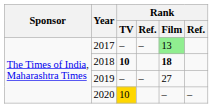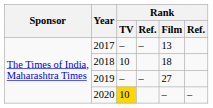(167, 45) lightgreen background -> (167, 45) no background
(124, 62) bold -> (124, 62) normal
(167, 62) bold -> (167, 62) normal
